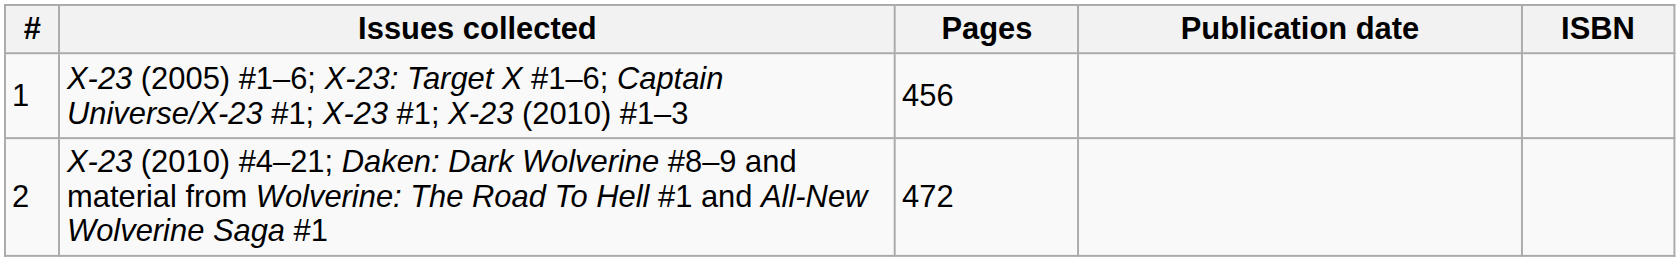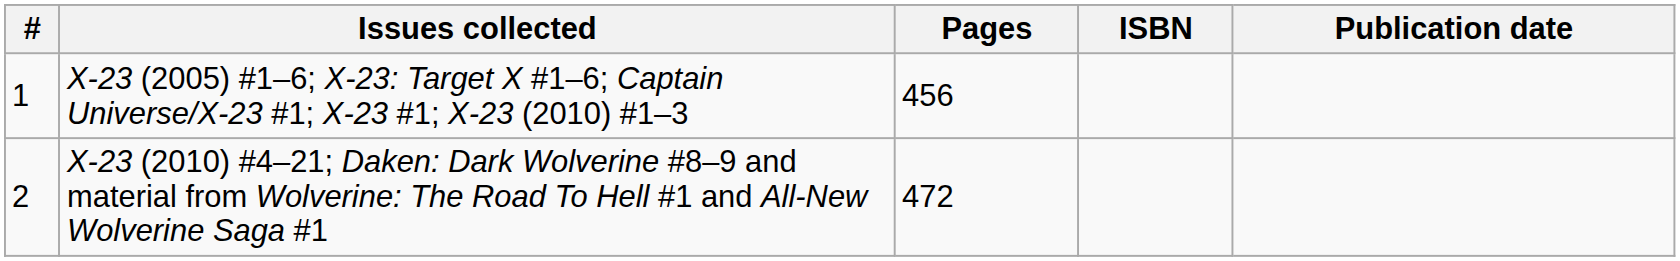columns swapped: (1300, 28) <-> (1598, 28)
